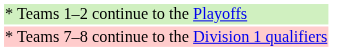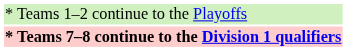(166, 36) normal -> (173, 36) bold
